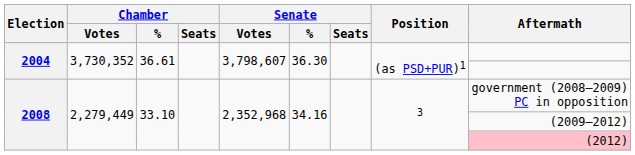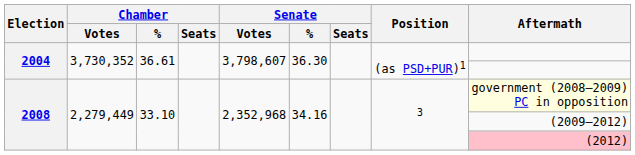(550, 95) no background -> (550, 95) lightyellow background
